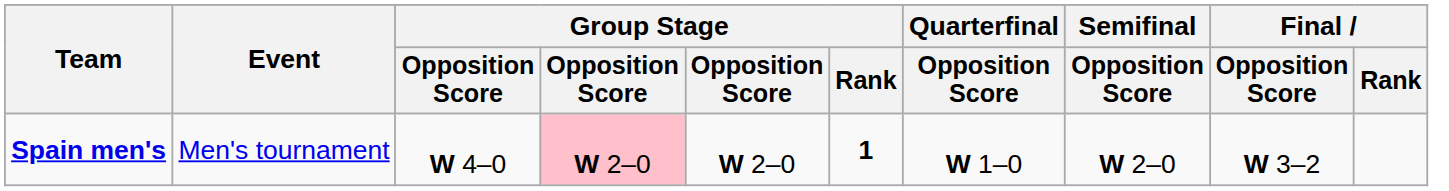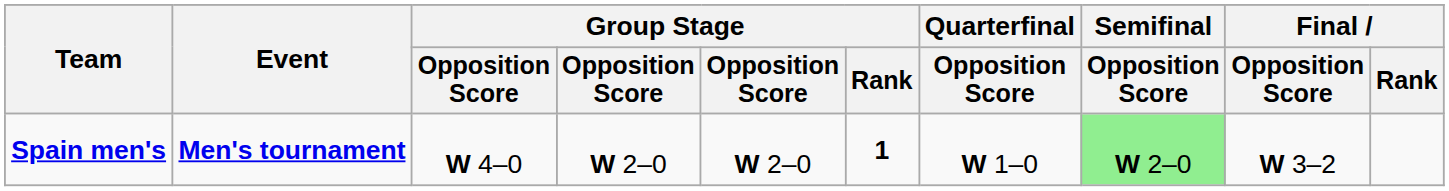(284, 150) normal -> (292, 150) bold
(613, 165) pink background -> (628, 165) no background
(1137, 165) no background -> (1153, 165) lightgreen background
